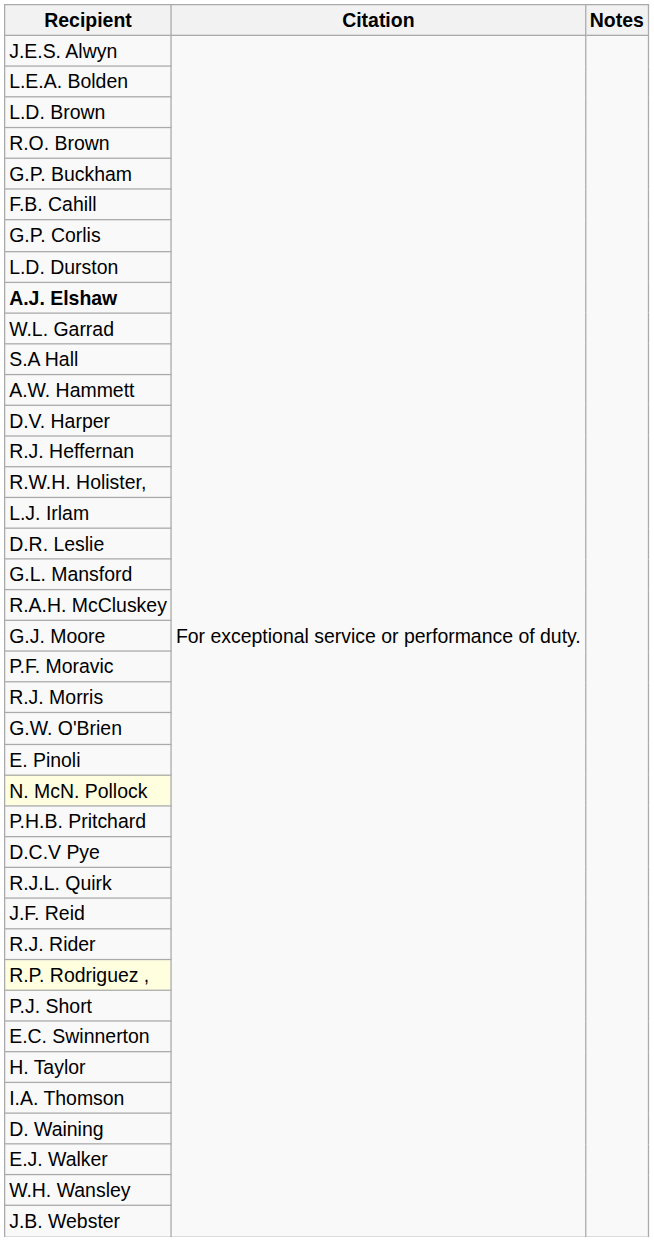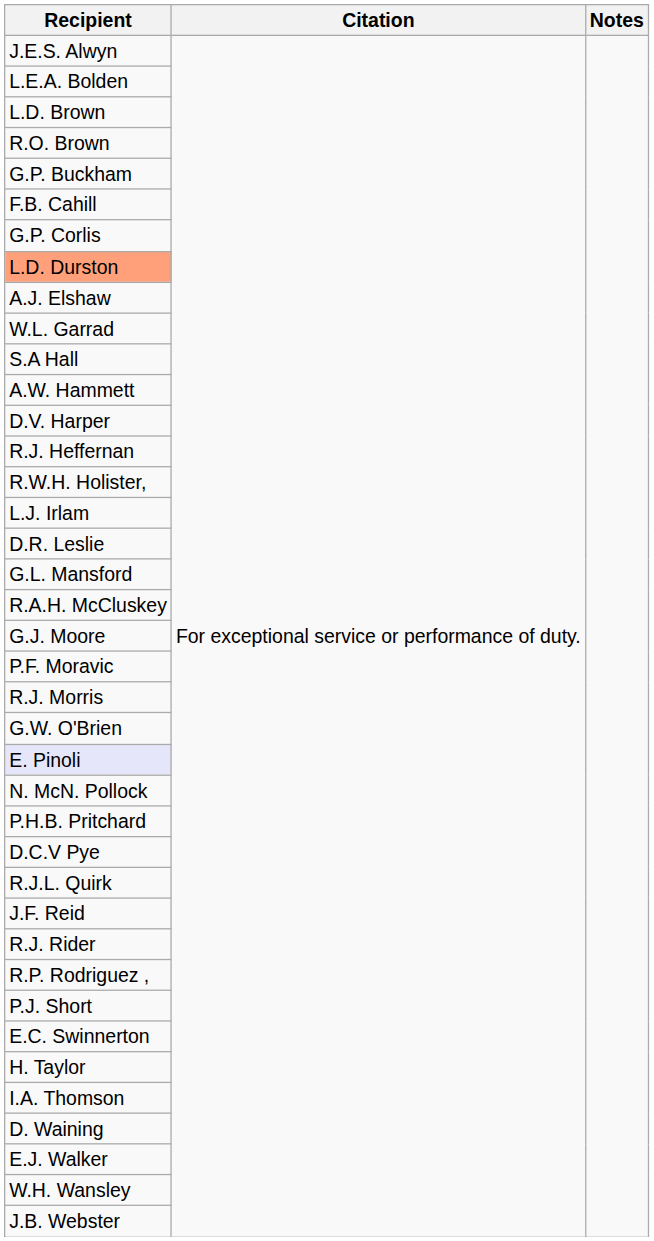(64, 267) no background -> (64, 267) lightsalmon background
(63, 297) bold -> (60, 297) normal
(45, 759) no background -> (45, 759) lavender background
(78, 790) lightyellow background -> (78, 790) no background
(79, 975) lightyellow background -> (79, 975) no background
